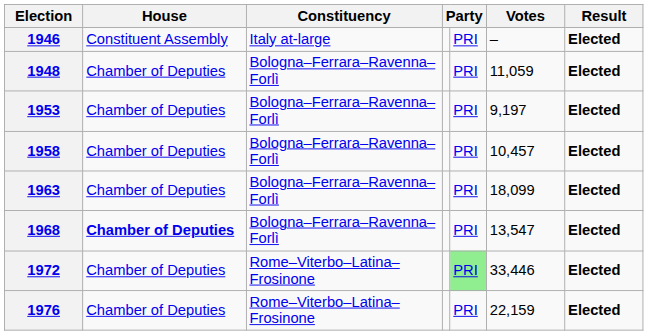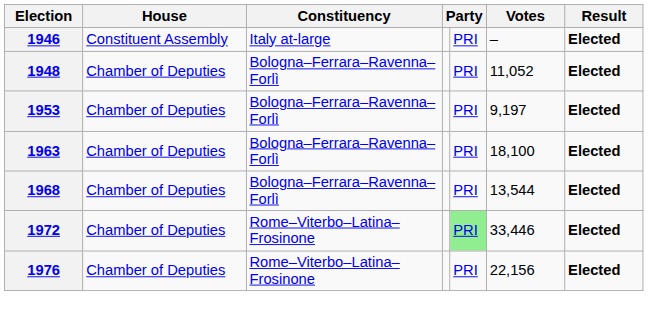(512, 71) 11,059 -> (512, 71) 11,052
- row: (44, 150)
(512, 190) 18,099 -> (512, 150) 18,100
(160, 230) bold -> (156, 190) normal
(512, 230) 13,547 -> (512, 190) 13,544
(512, 310) 22,159 -> (512, 270) 22,156
